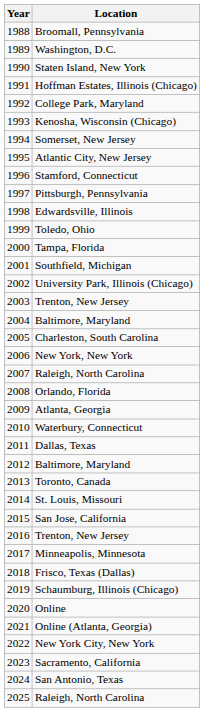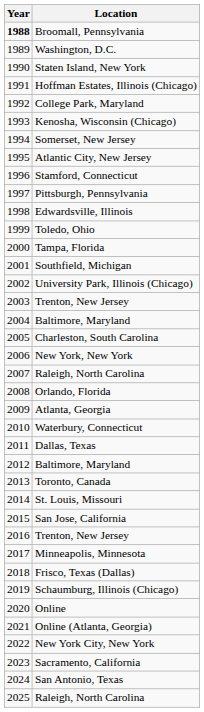(18, 31) normal -> (18, 31) bold
